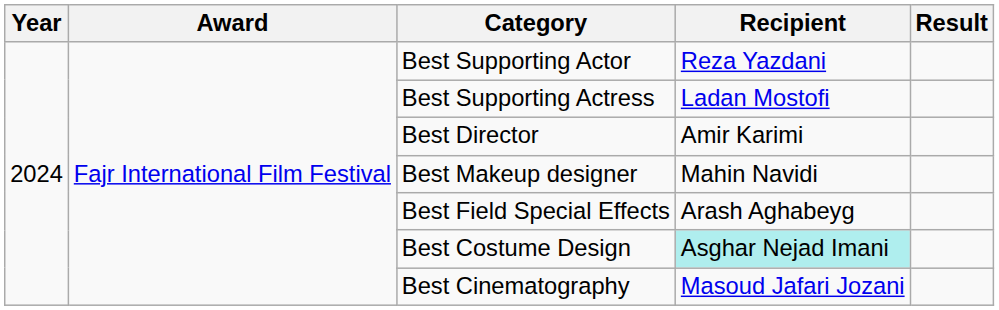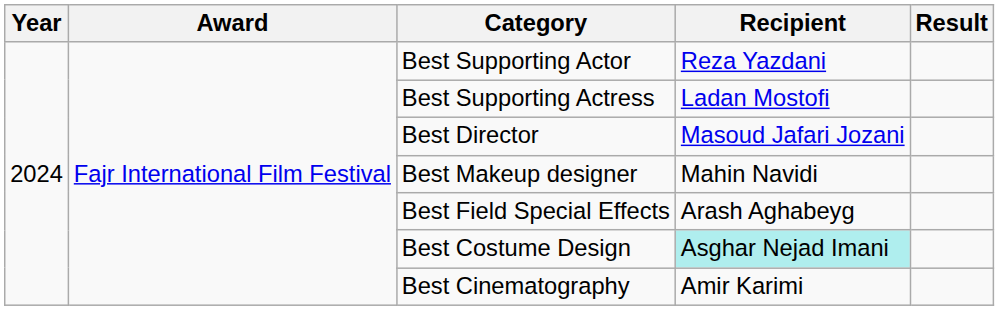(742, 135) Amir Karimi -> (793, 135) Masoud Jafari Jozani
(793, 286) Masoud Jafari Jozani -> (742, 286) Amir Karimi
